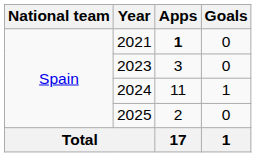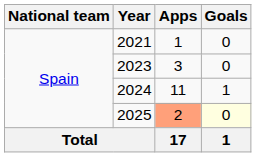(178, 41) bold -> (178, 41) normal
(178, 115) no background -> (178, 115) lightsalmon background
(226, 115) no background -> (226, 115) lightyellow background
